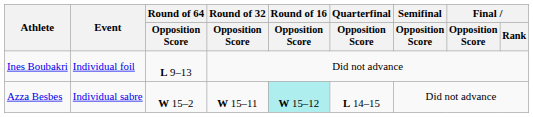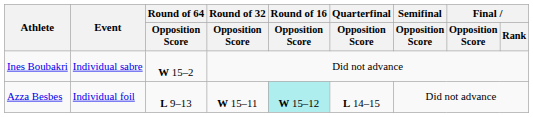(104, 66) Individual foil -> (108, 66) Individual sabre
(176, 73) L 9–13 -> (176, 73) W 15–2
(108, 97) Individual sabre -> (104, 97) Individual foil
(176, 103) W 15–2 -> (176, 103) L 9–13
